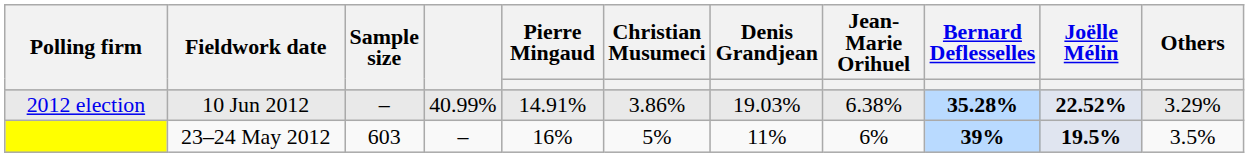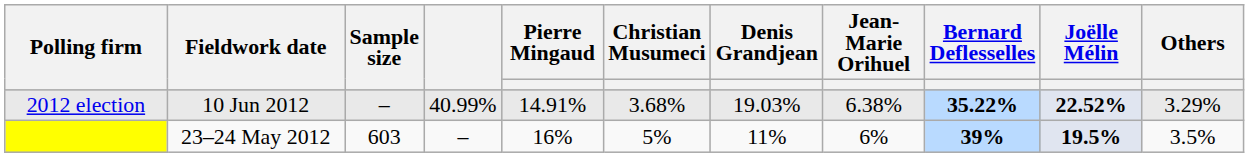(657, 105) 3.86% -> (657, 105) 3.68%
(982, 105) 35.28% -> (982, 105) 35.22%
